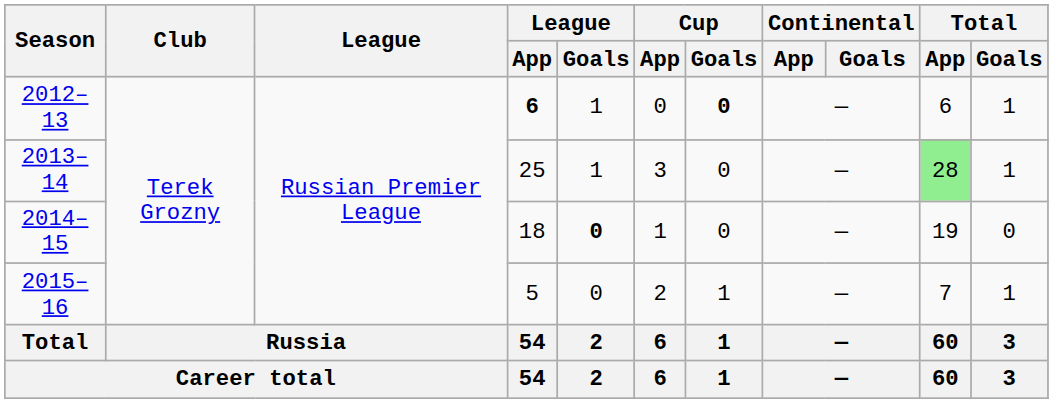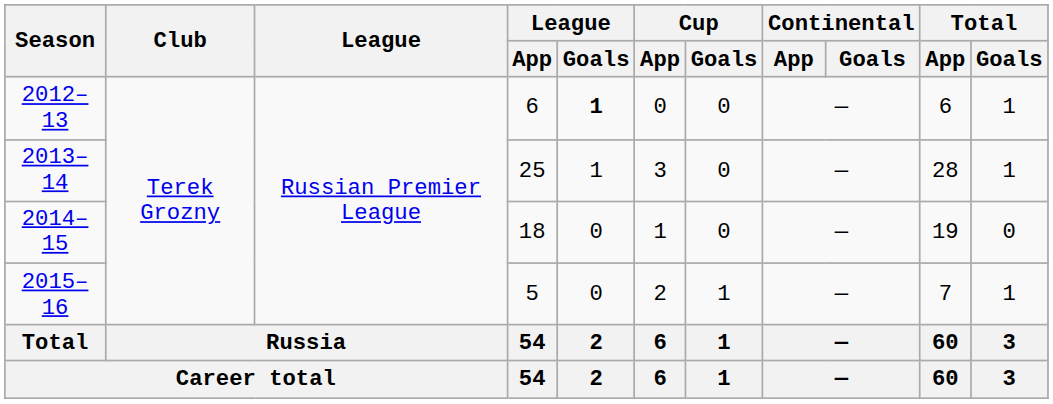(532, 108) bold -> (532, 108) normal
(596, 108) normal -> (596, 108) bold
(724, 108) bold -> (724, 108) normal
(945, 170) lightgreen background -> (945, 170) no background
(596, 232) bold -> (596, 232) normal
